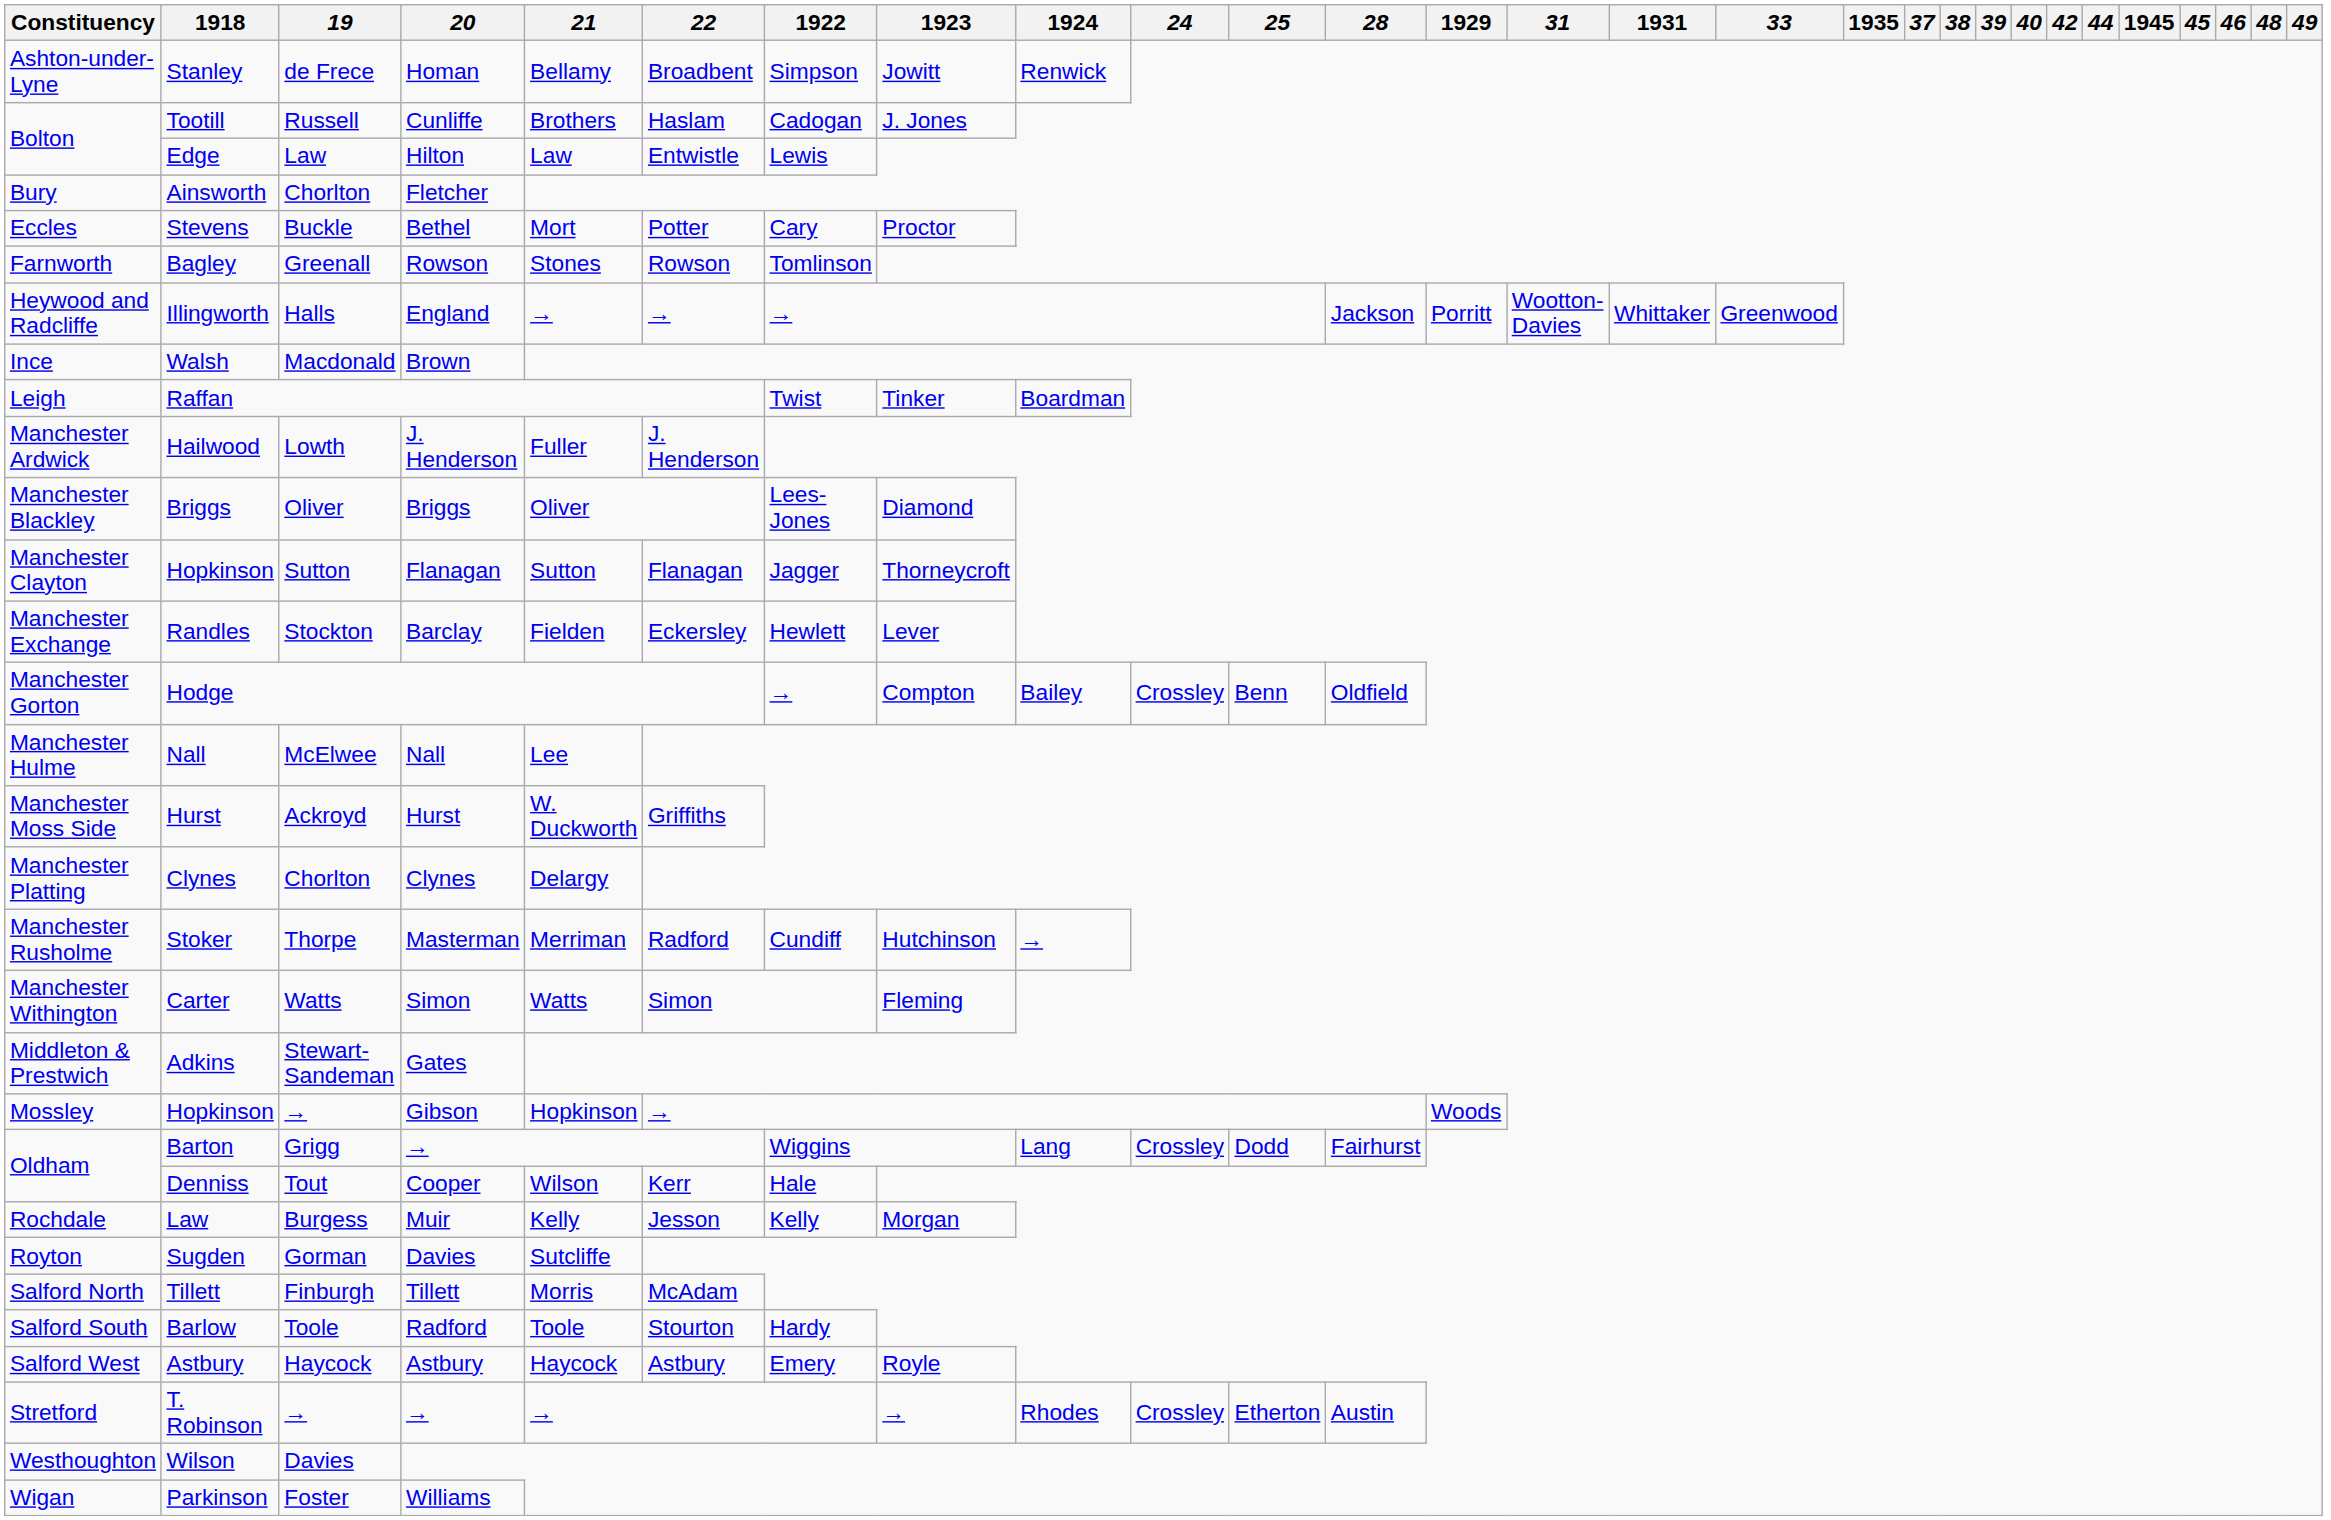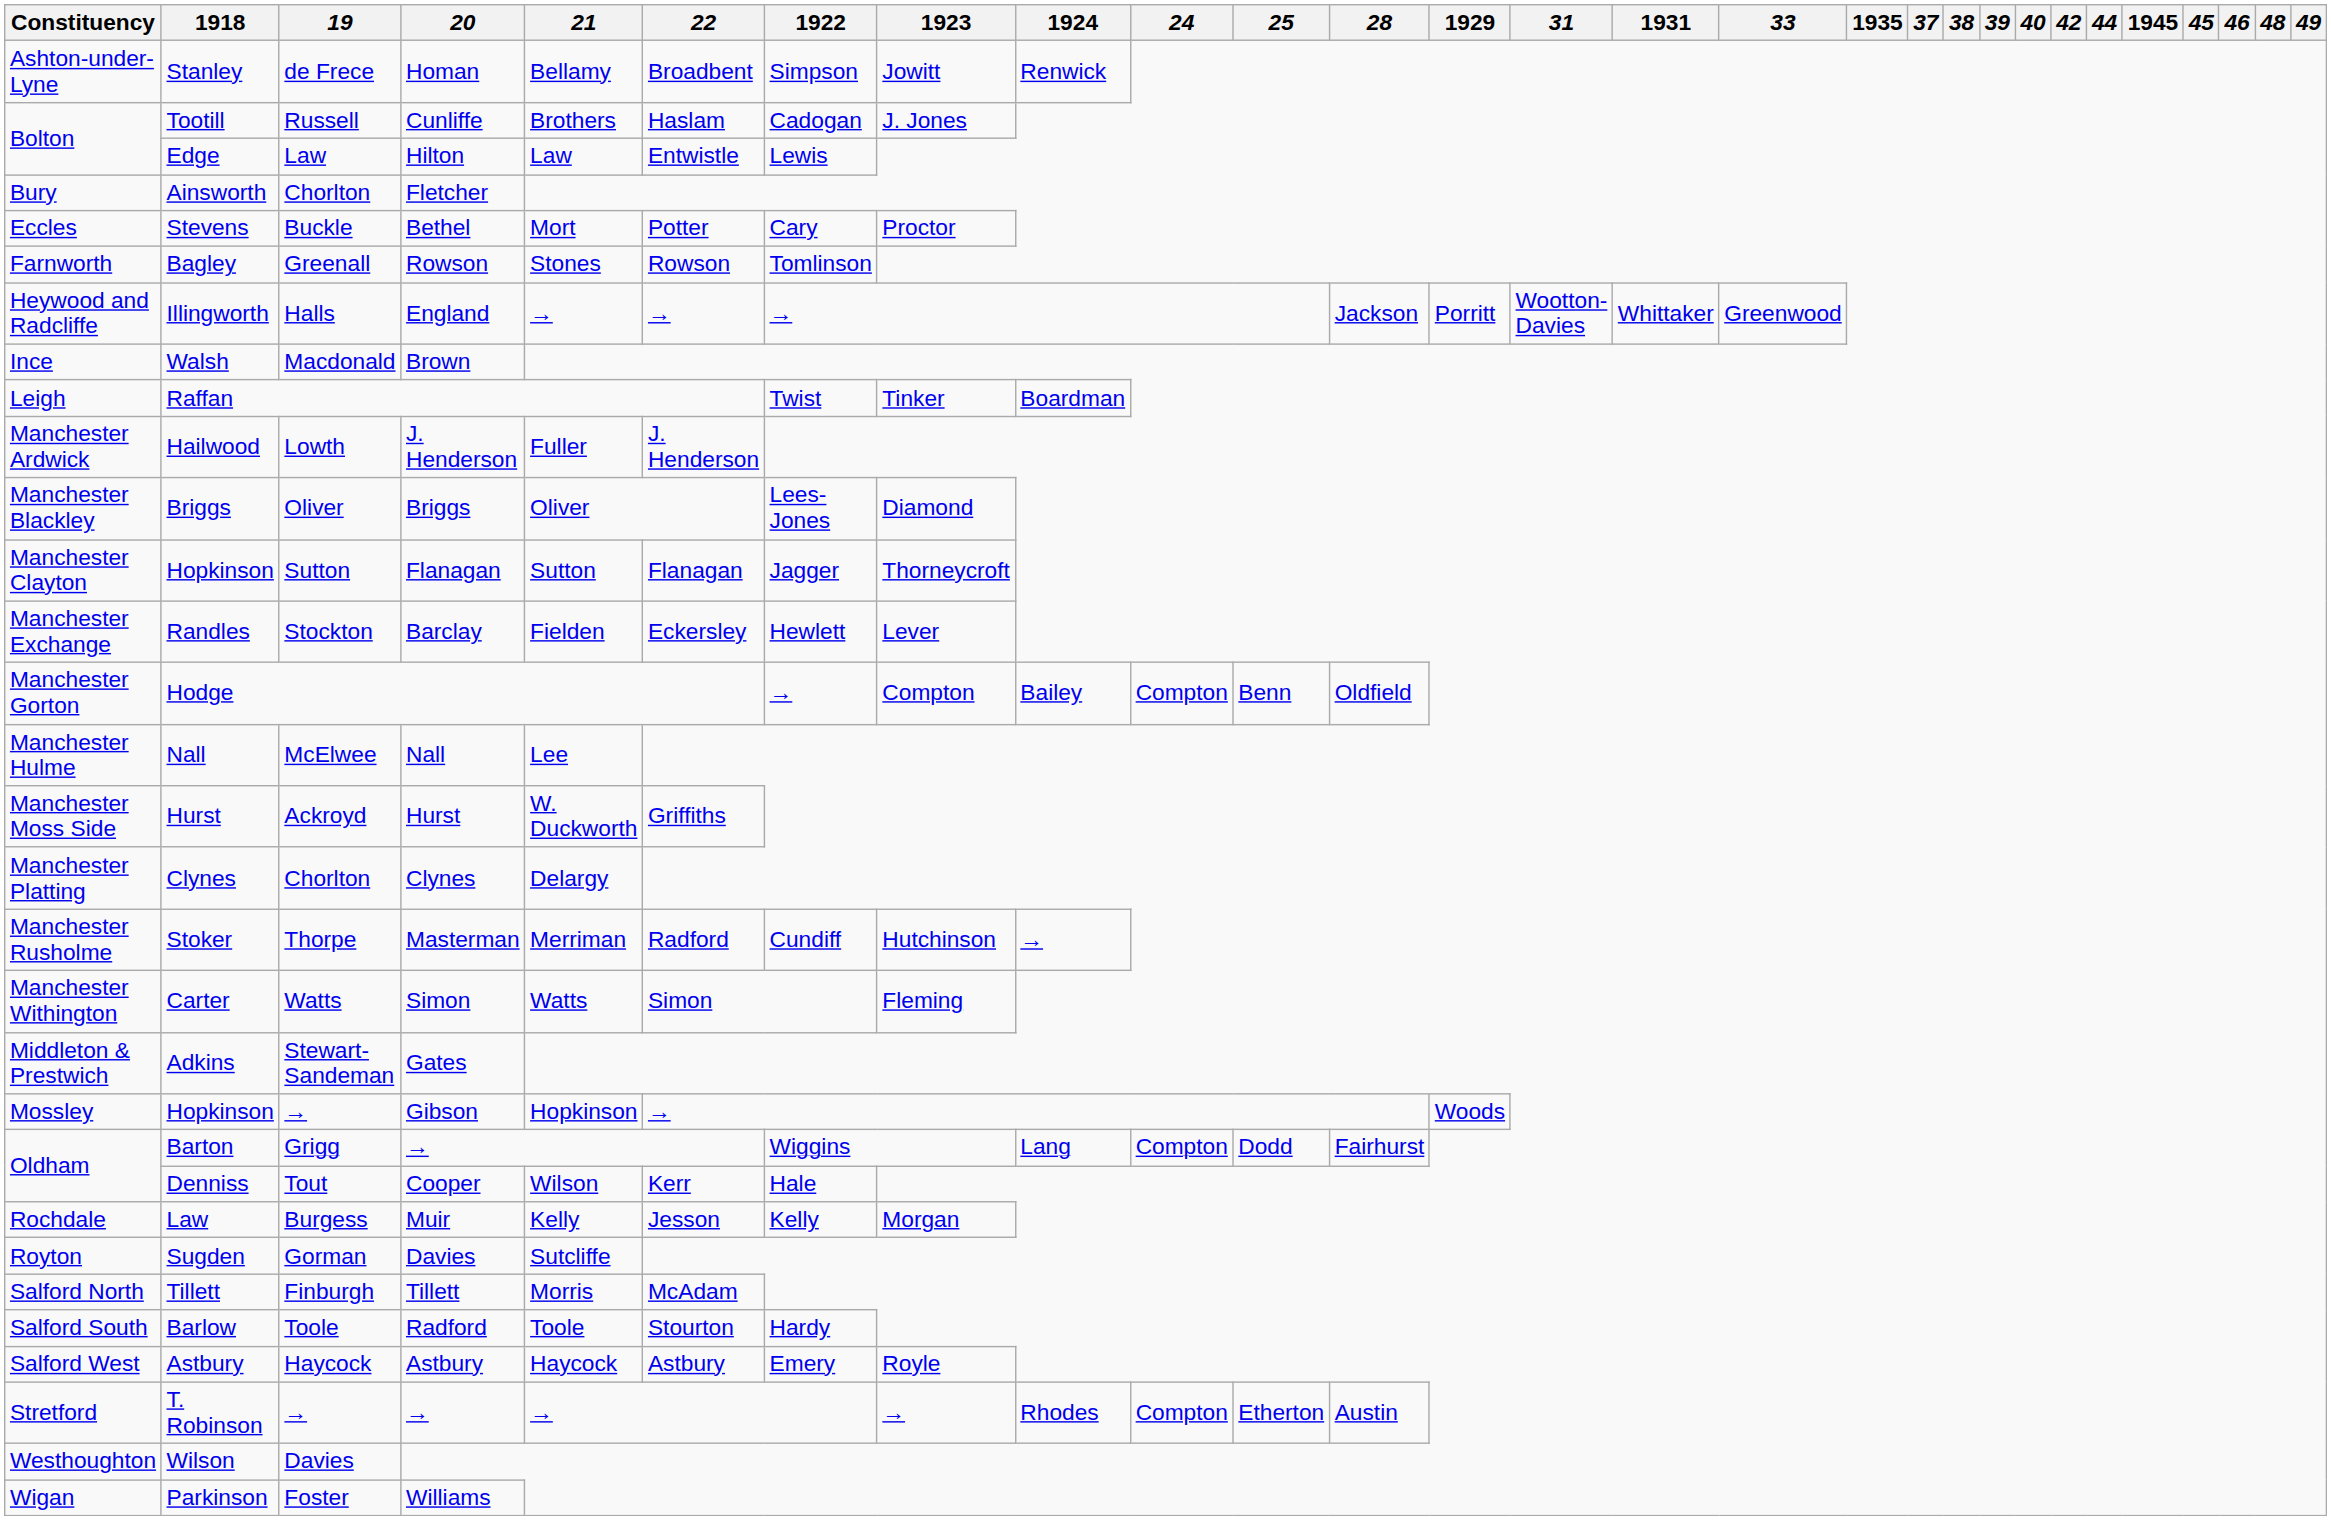(1180, 693) Crossley -> (1182, 693) Compton
(1180, 1147) Crossley -> (1182, 1147) Compton
(1180, 1412) Crossley -> (1182, 1412) Compton
